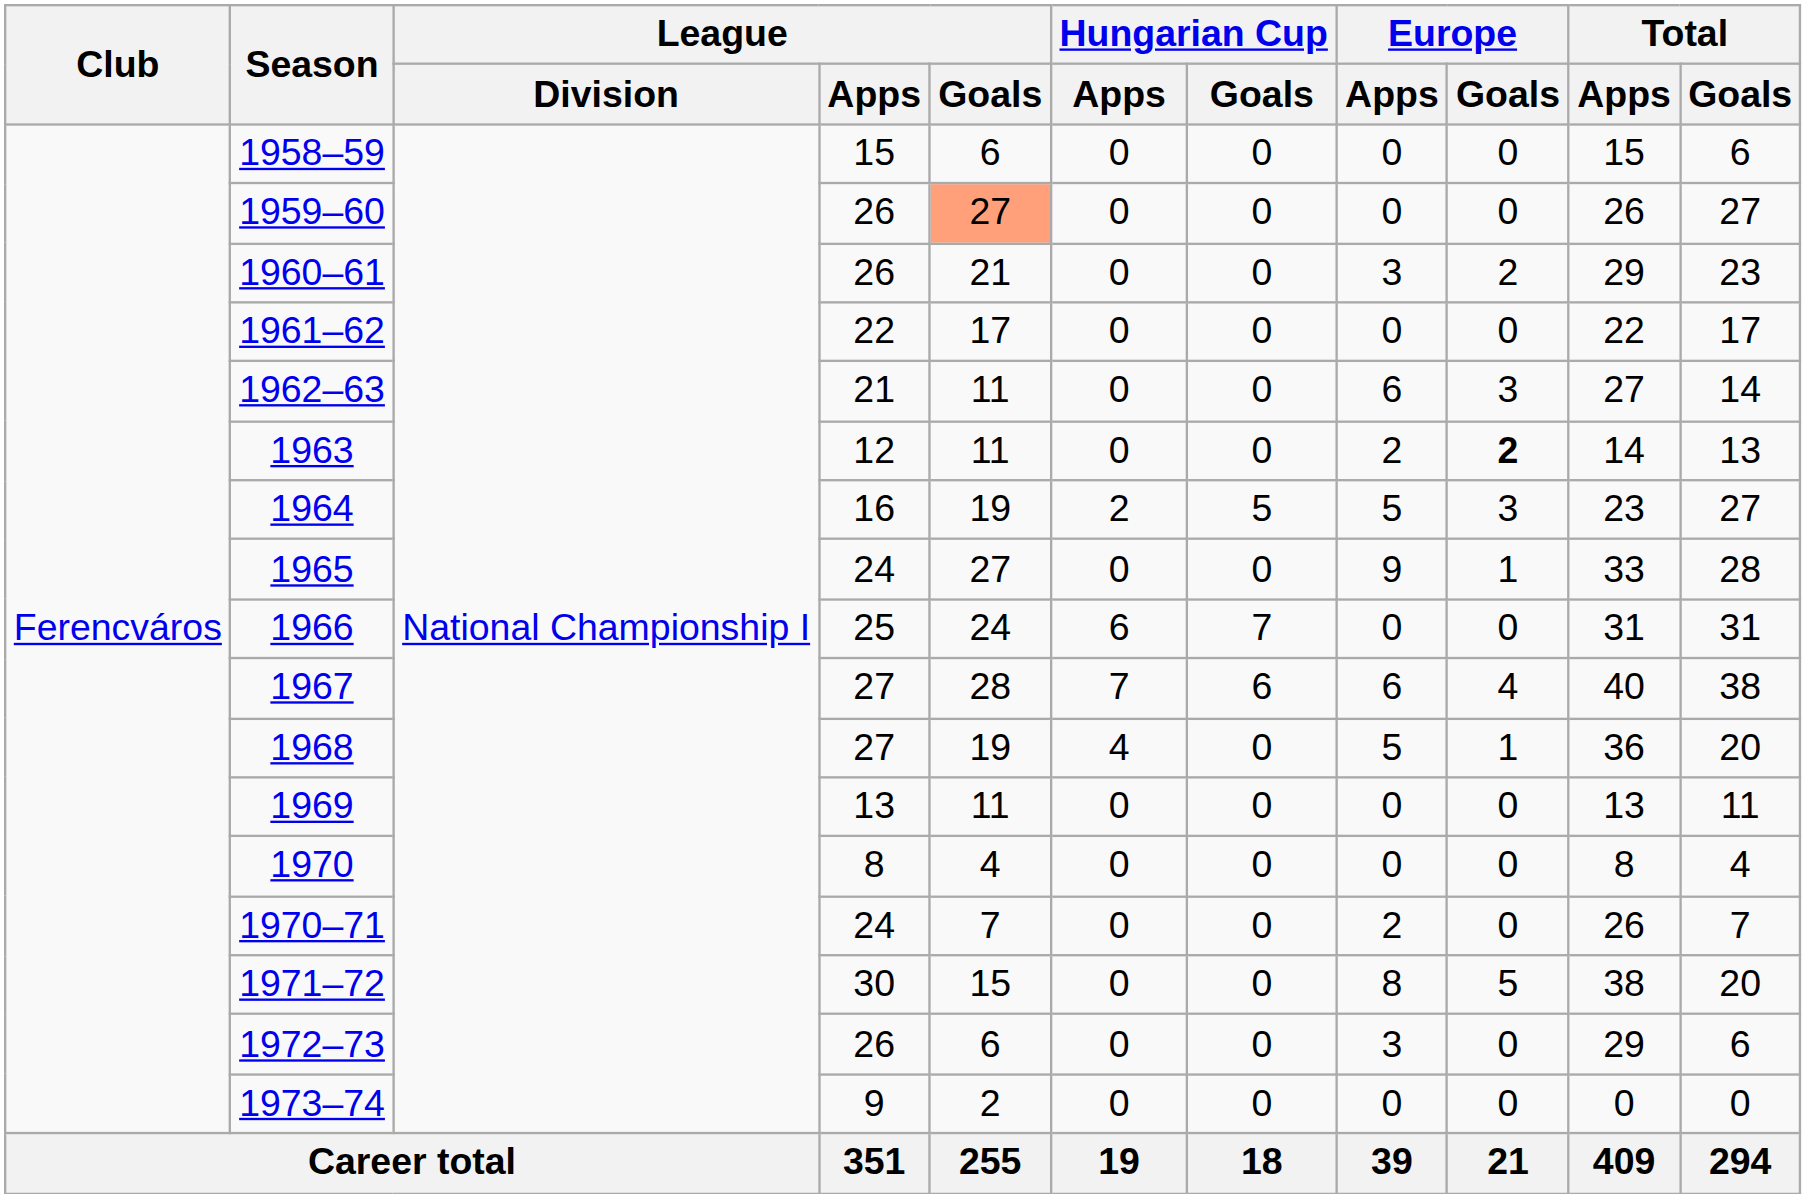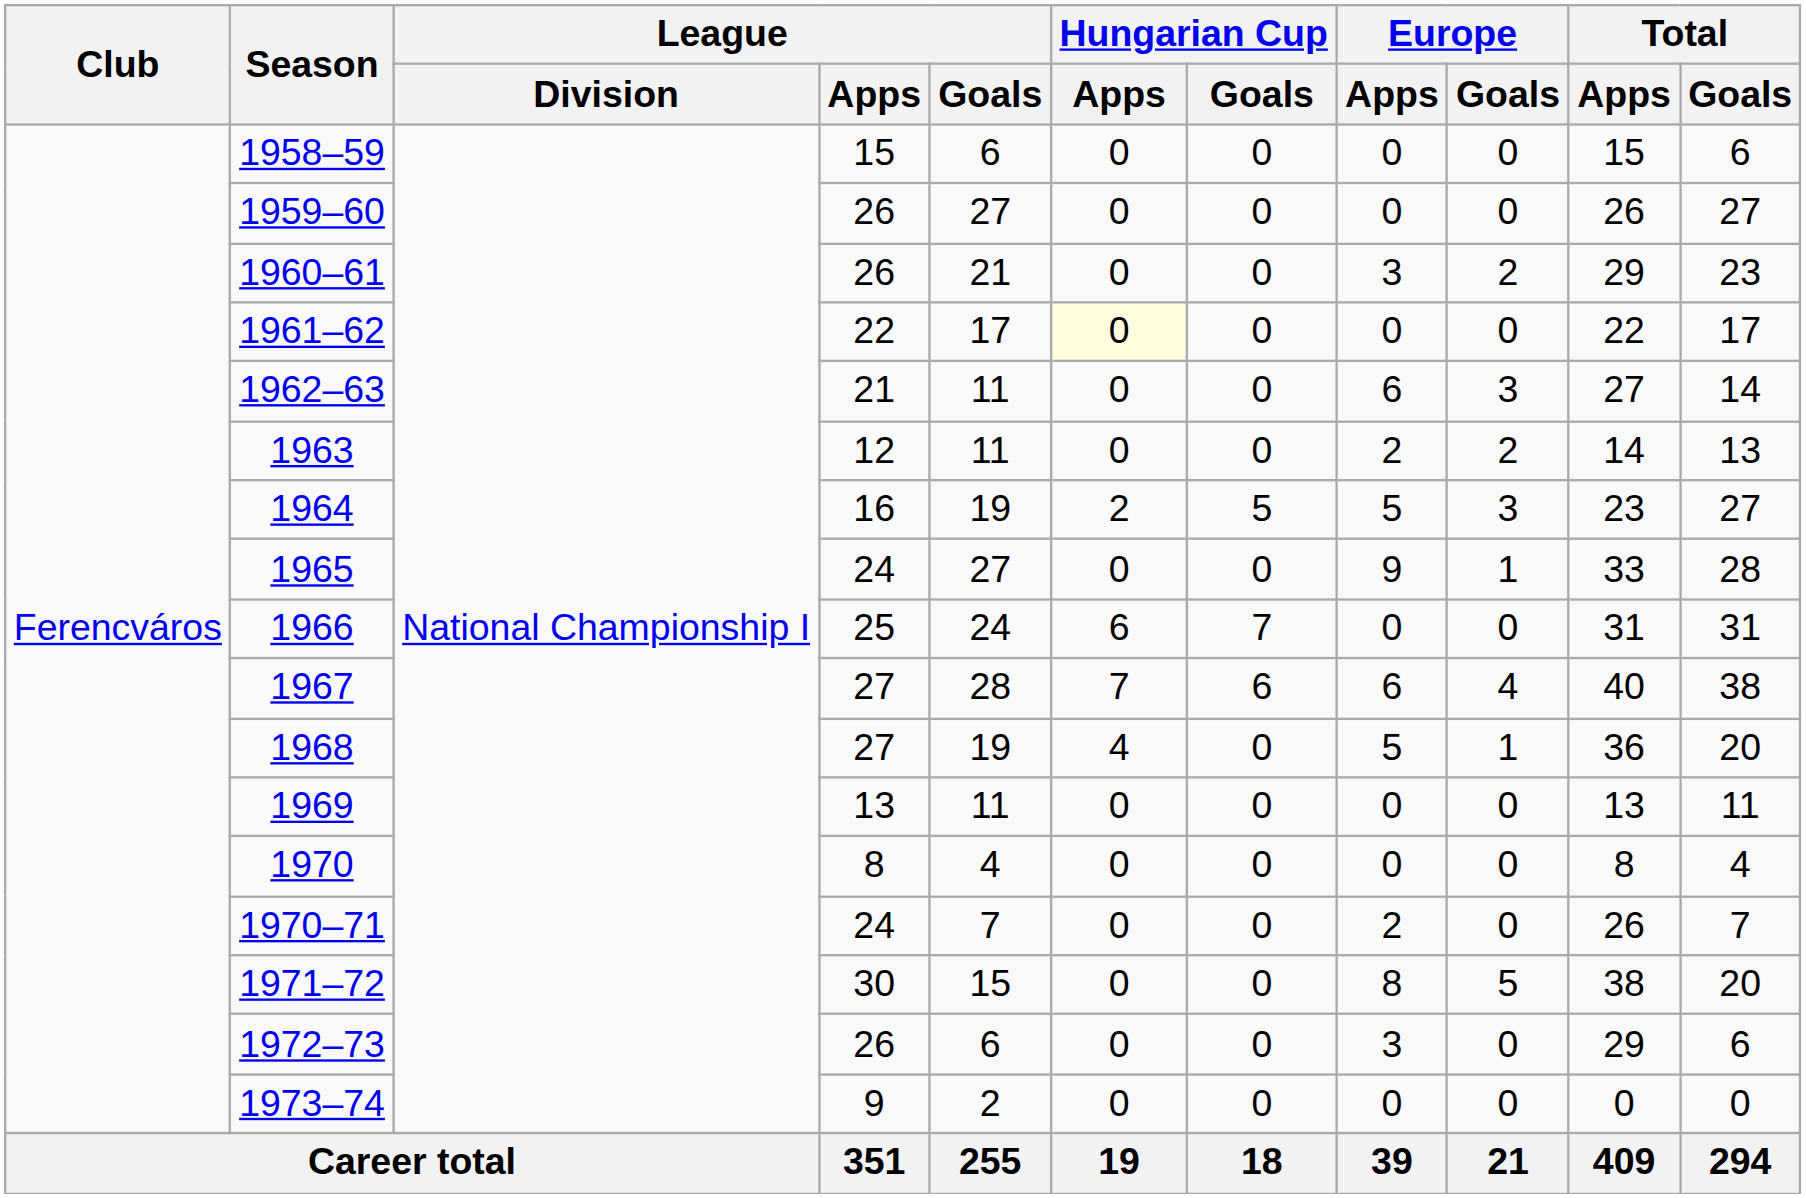(990, 212) lightsalmon background -> (990, 212) no background
(1119, 331) no background -> (1119, 331) lightyellow background
(1508, 449) bold -> (1508, 449) normal
